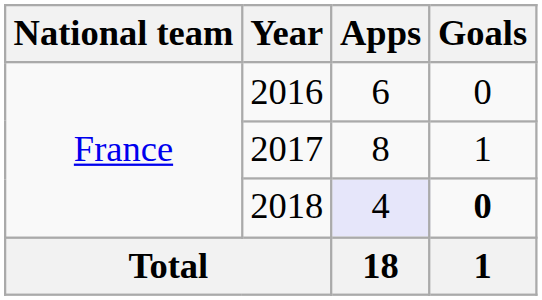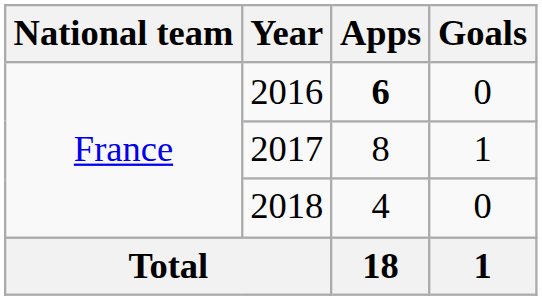(381, 91) normal -> (381, 91) bold
(381, 206) lavender background -> (381, 206) no background
(483, 206) bold -> (483, 206) normal
